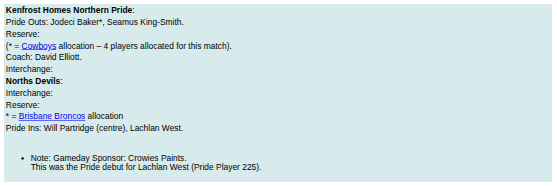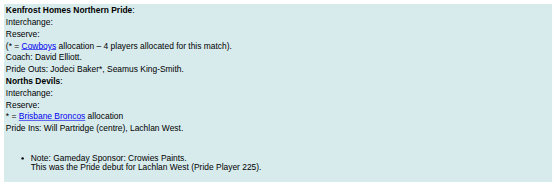(95, 22) Pride Outs: Jodeci Baker*, Seamus King-Smith. -> (29, 22) Interchange:
(29, 69) Interchange: -> (95, 69) Pride Outs: Jodeci Baker*, Seamus King-Smith.
